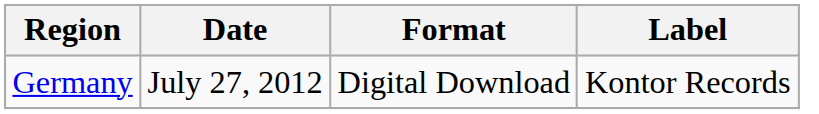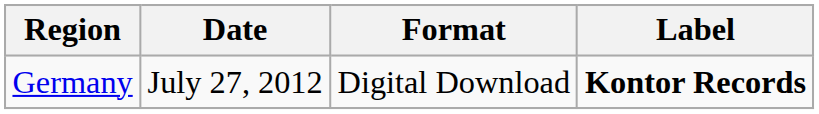(688, 81) normal -> (696, 81) bold
